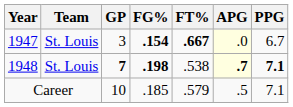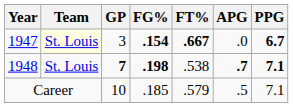(72, 41) no background -> (72, 41) lightyellow background
(242, 41) lightyellow background -> (242, 41) no background
(275, 41) normal -> (275, 41) bold
(242, 66) lightyellow background -> (242, 66) no background
